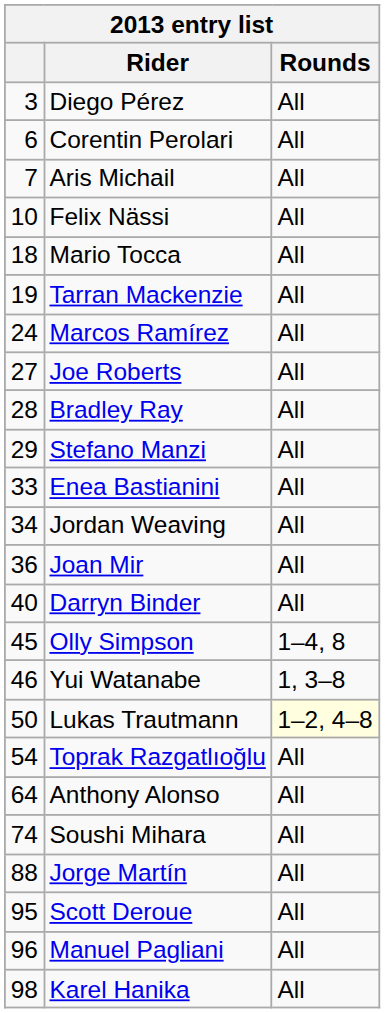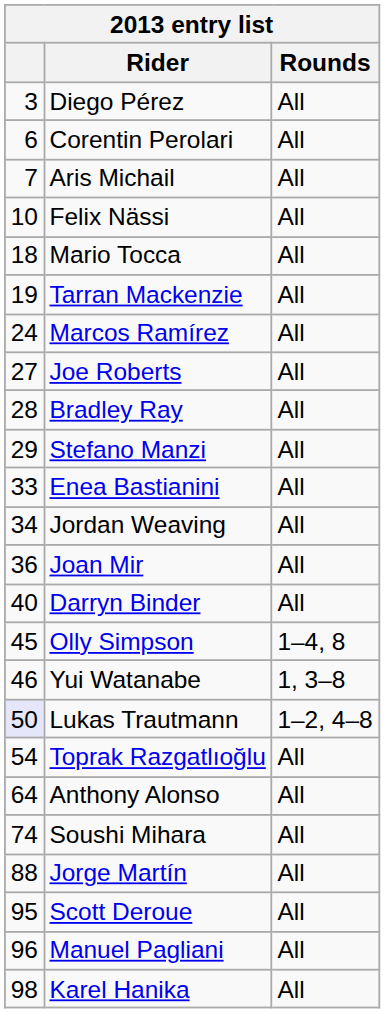(24, 718) no background -> (24, 718) lavender background
(325, 718) lightyellow background -> (325, 718) no background
